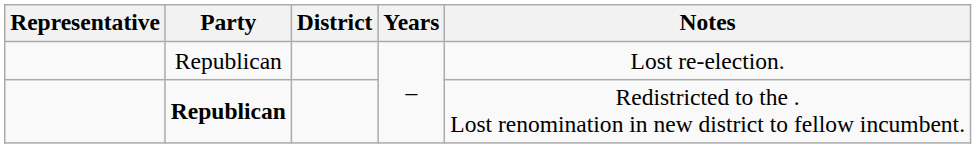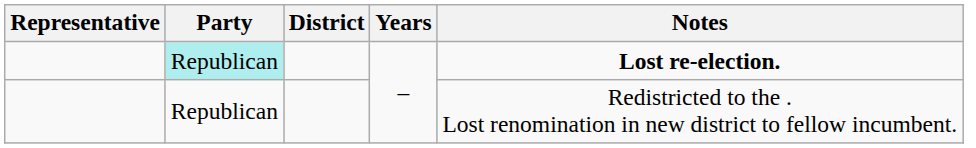(228, 60) no background -> (224, 60) paleturquoise background
(708, 60) normal -> (700, 60) bold
(228, 110) bold -> (224, 110) normal
